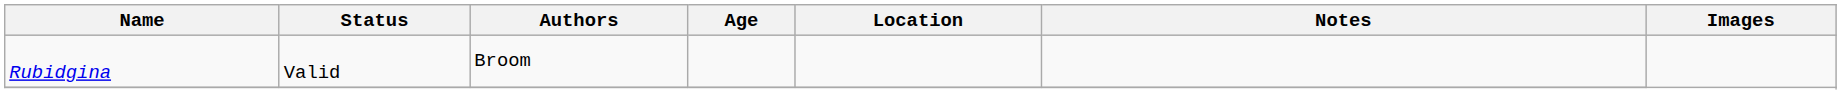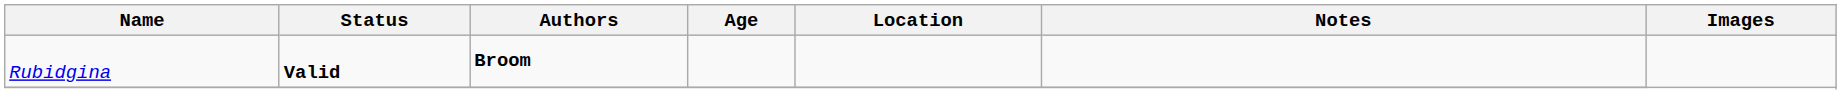(312, 73) normal -> (312, 73) bold
(503, 62) normal -> (503, 62) bold
